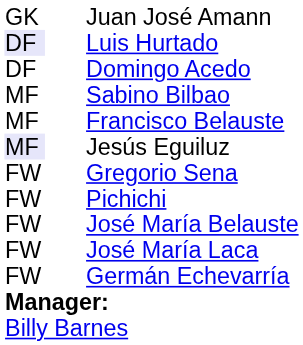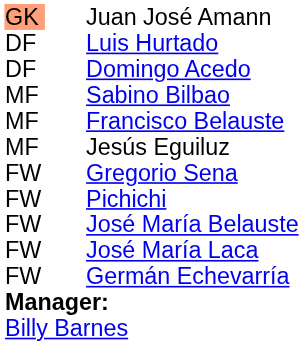(22, 17) no background -> (22, 17) lightsalmon background
(21, 43) lavender background -> (21, 43) no background
(22, 147) lavender background -> (22, 147) no background
